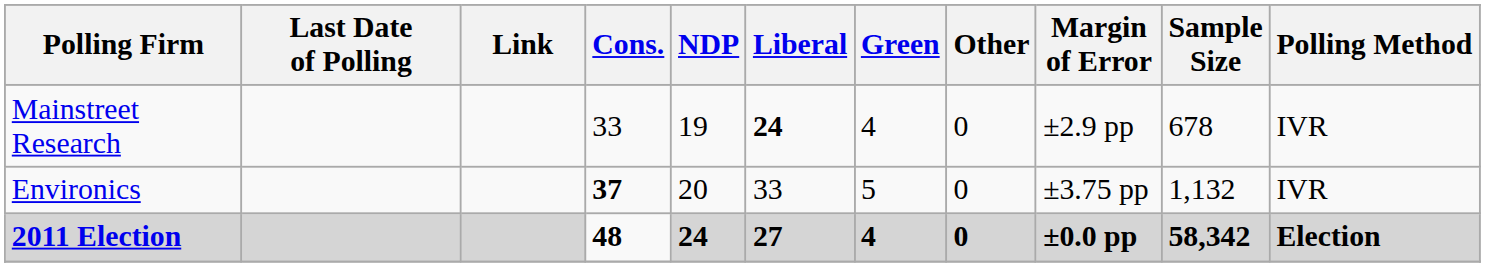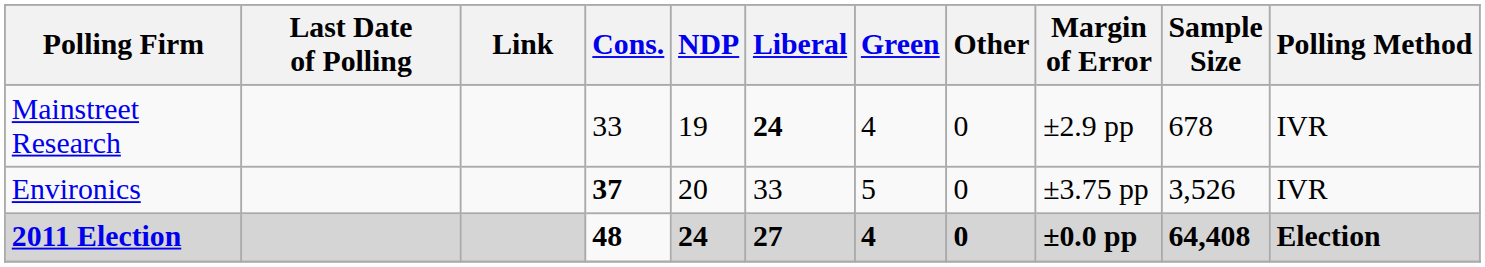(1202, 189) 1,132 -> (1202, 189) 3,526
(1209, 236) 58,342 -> (1209, 236) 64,408
